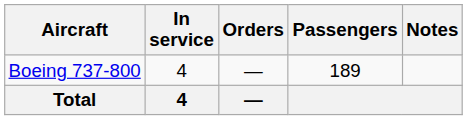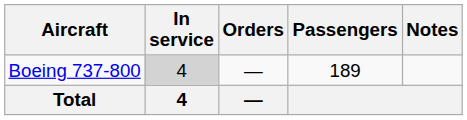(182, 70) no background -> (182, 70) lightgrey background
